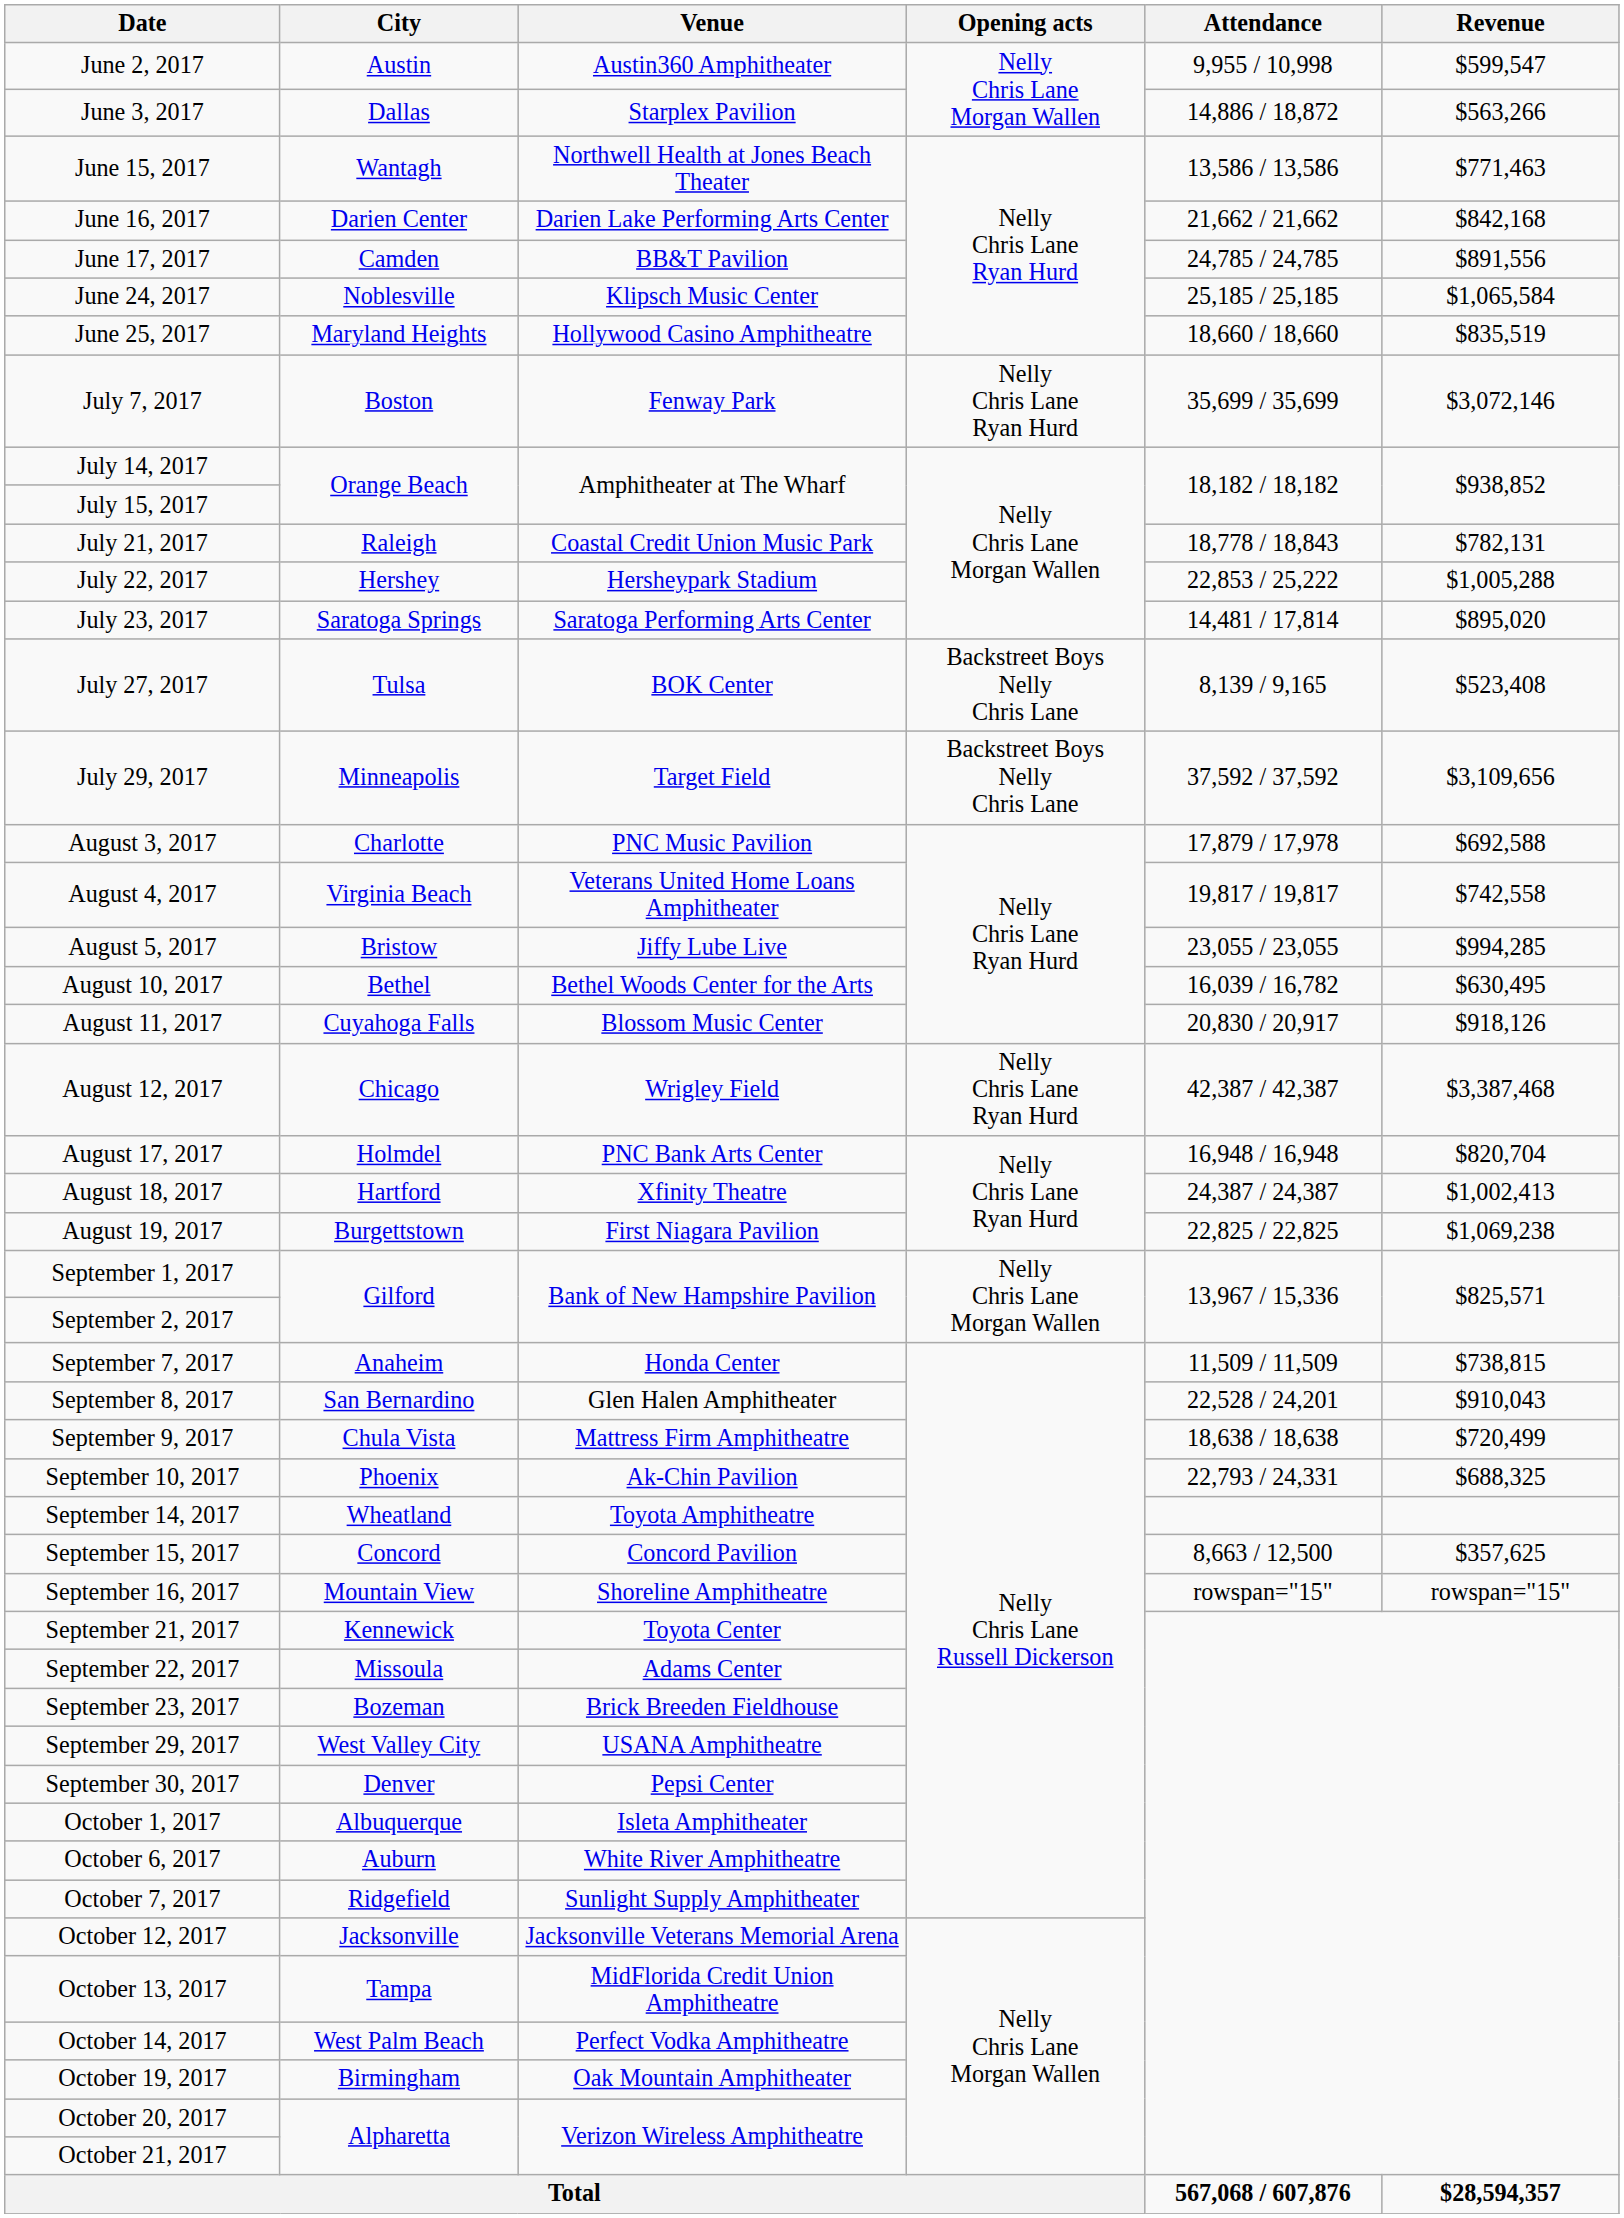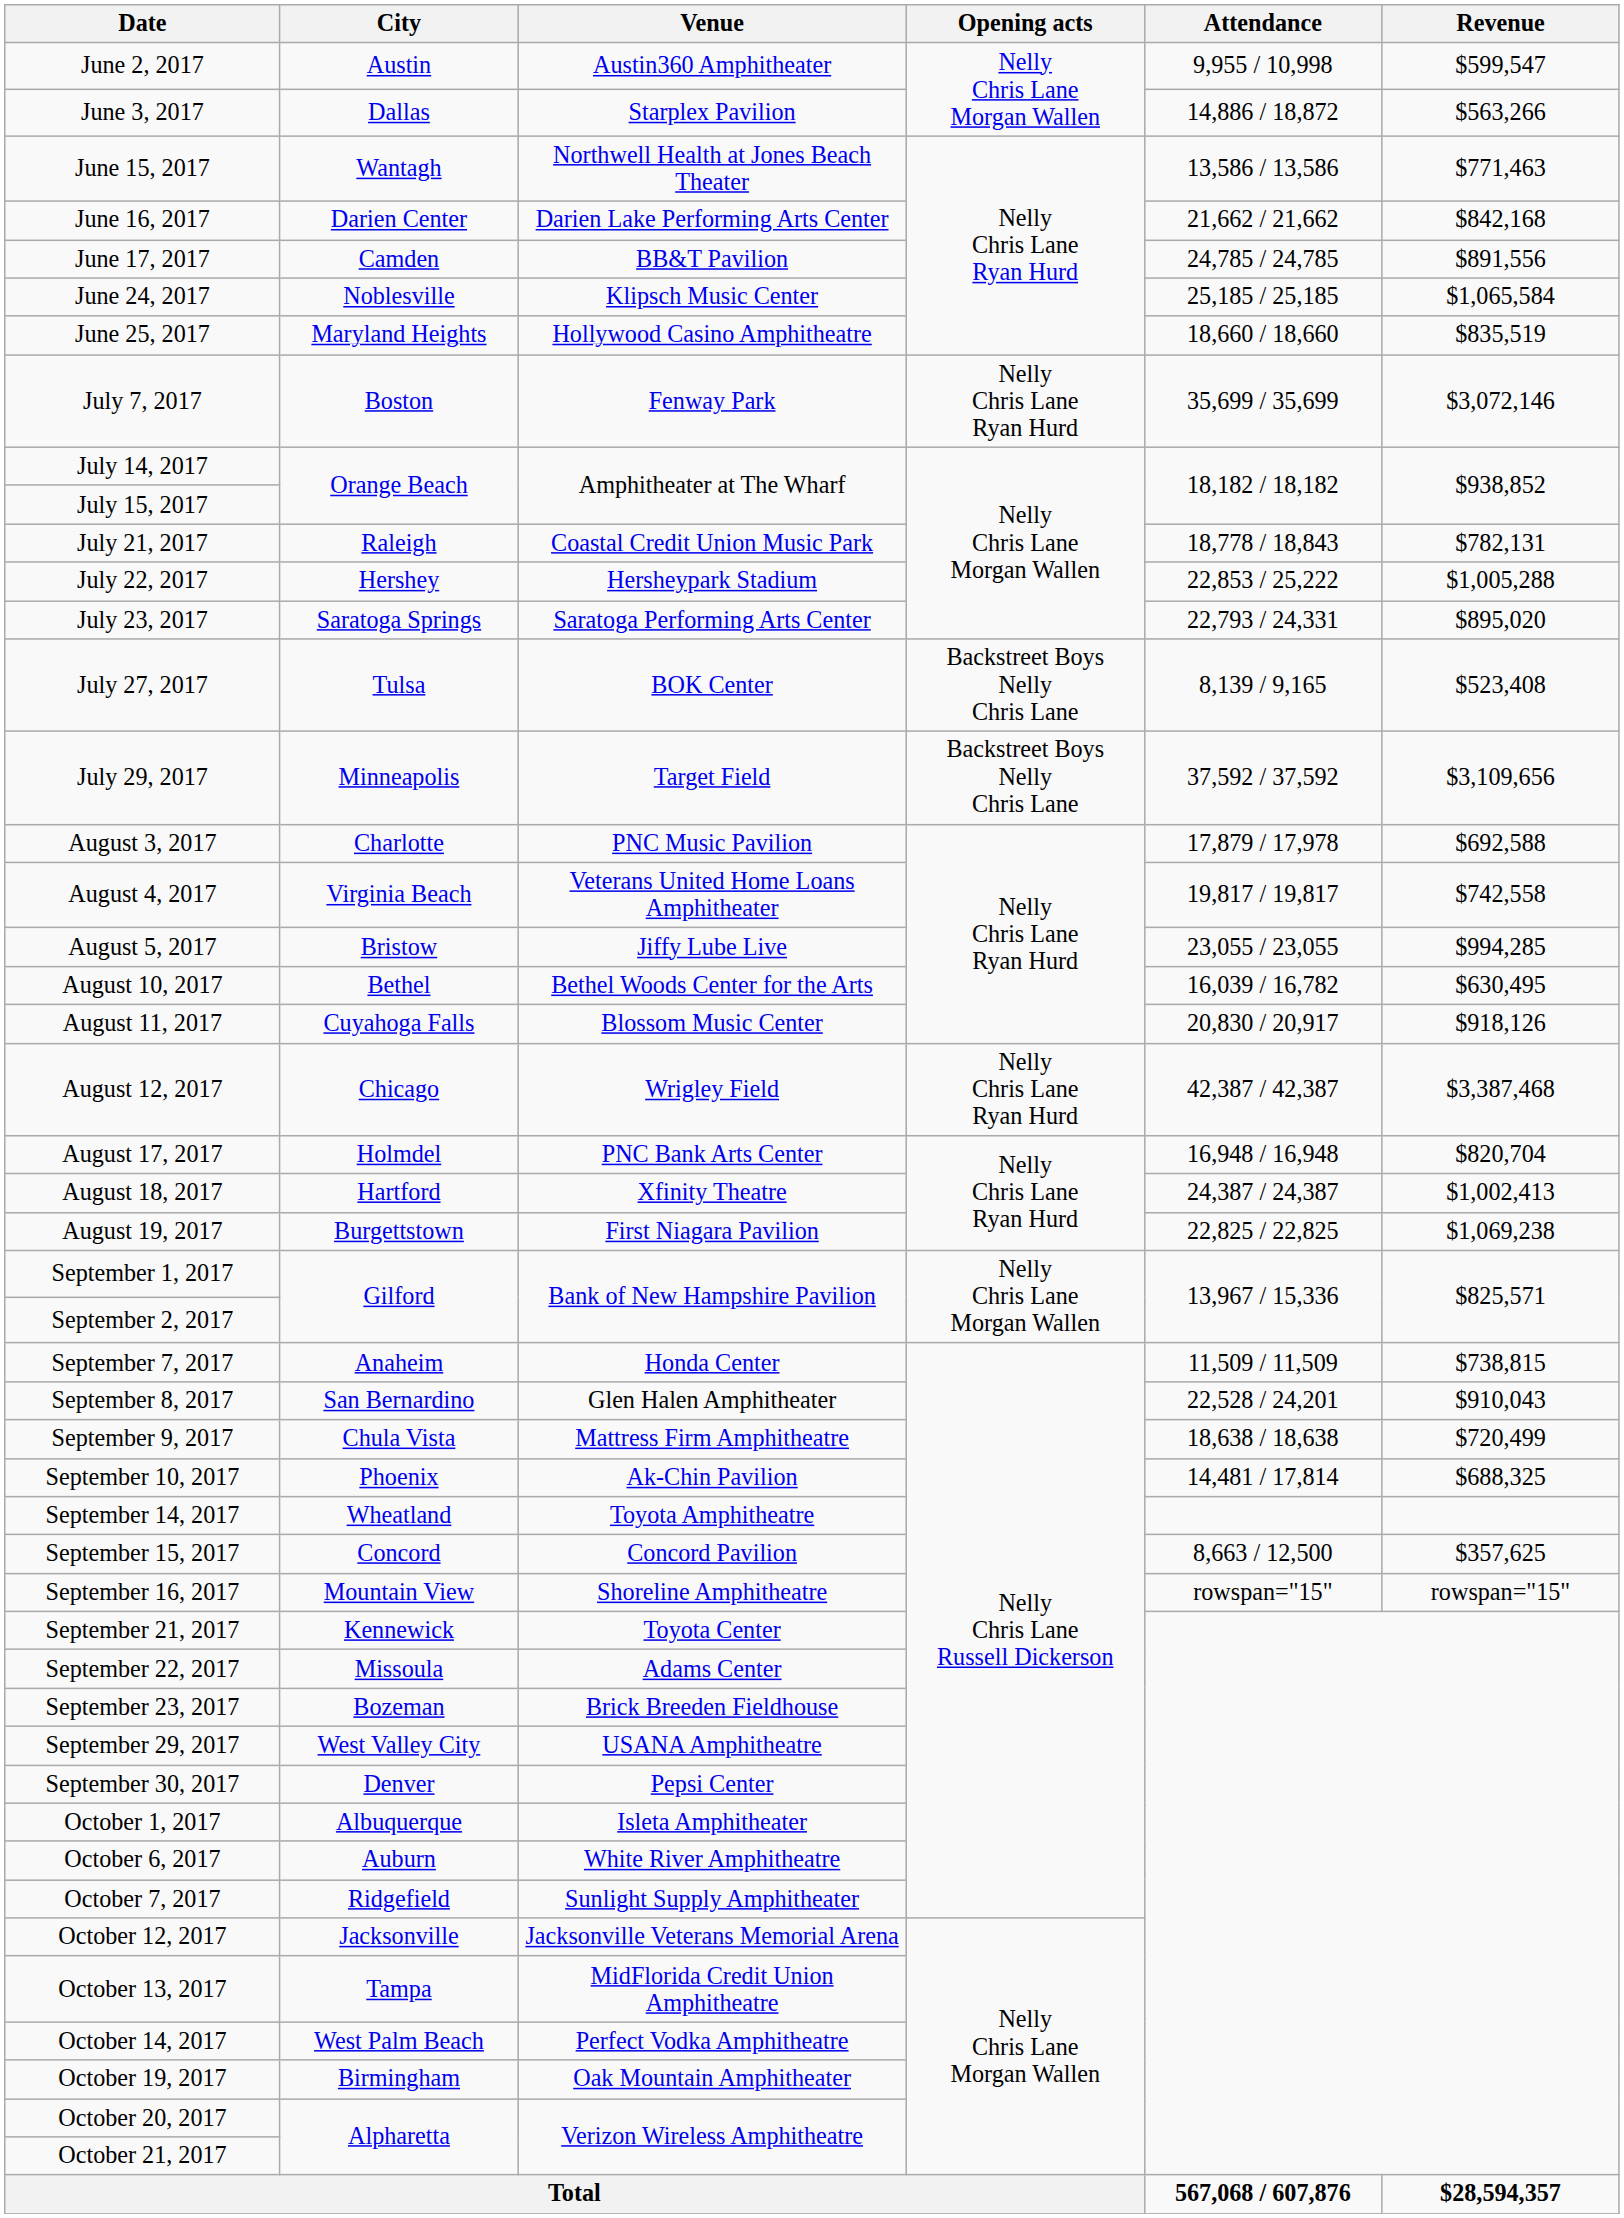(1263, 619) 14,481 / 17,814 -> (1263, 619) 22,793 / 24,331
(1263, 1477) 22,793 / 24,331 -> (1263, 1477) 14,481 / 17,814
